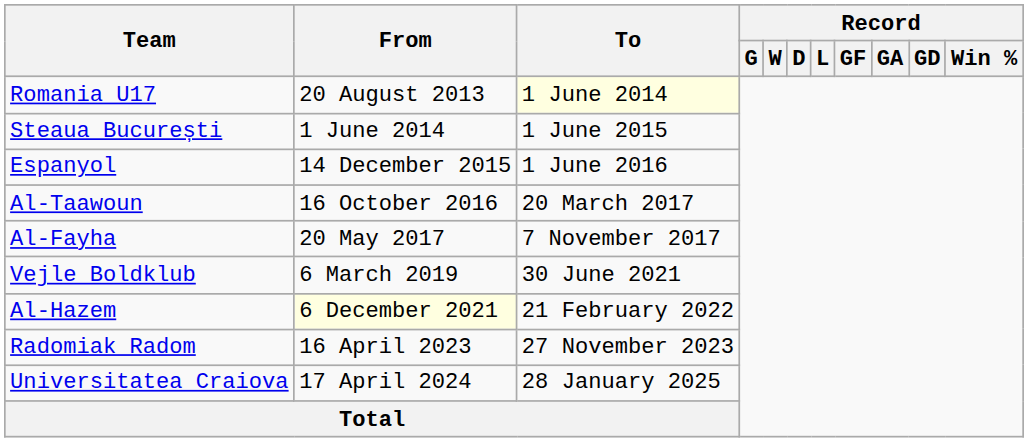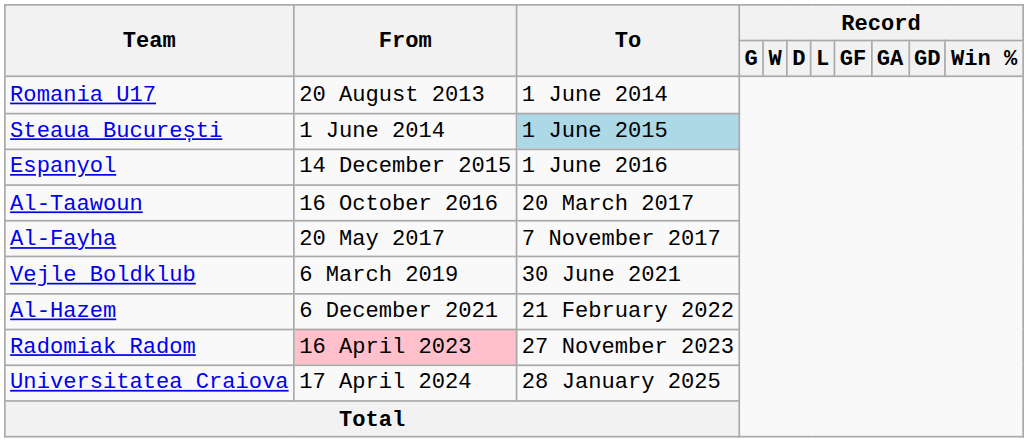(595, 95) lightyellow background -> (595, 95) no background
(595, 131) no background -> (595, 131) lightblue background
(399, 311) lightyellow background -> (399, 311) no background
(385, 347) no background -> (385, 347) pink background
